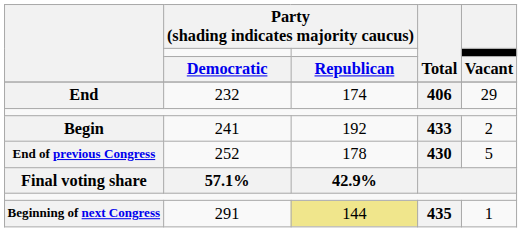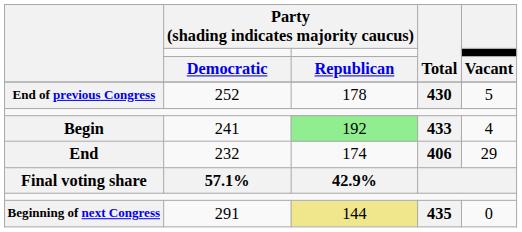rows swapped: (84, 154) <-> (84, 95)
(354, 128) no background -> (354, 128) lightgreen background
(489, 128) 2 -> (489, 128) 4
(489, 213) 1 -> (489, 213) 0
